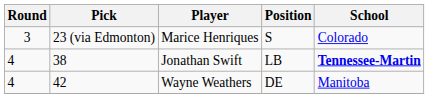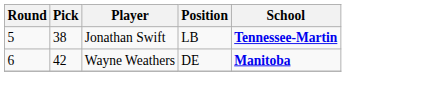- row: (210, 38)
(11, 60) 4 -> (11, 38) 5
(11, 82) 4 -> (11, 60) 6
(344, 82) normal -> (262, 60) bold
